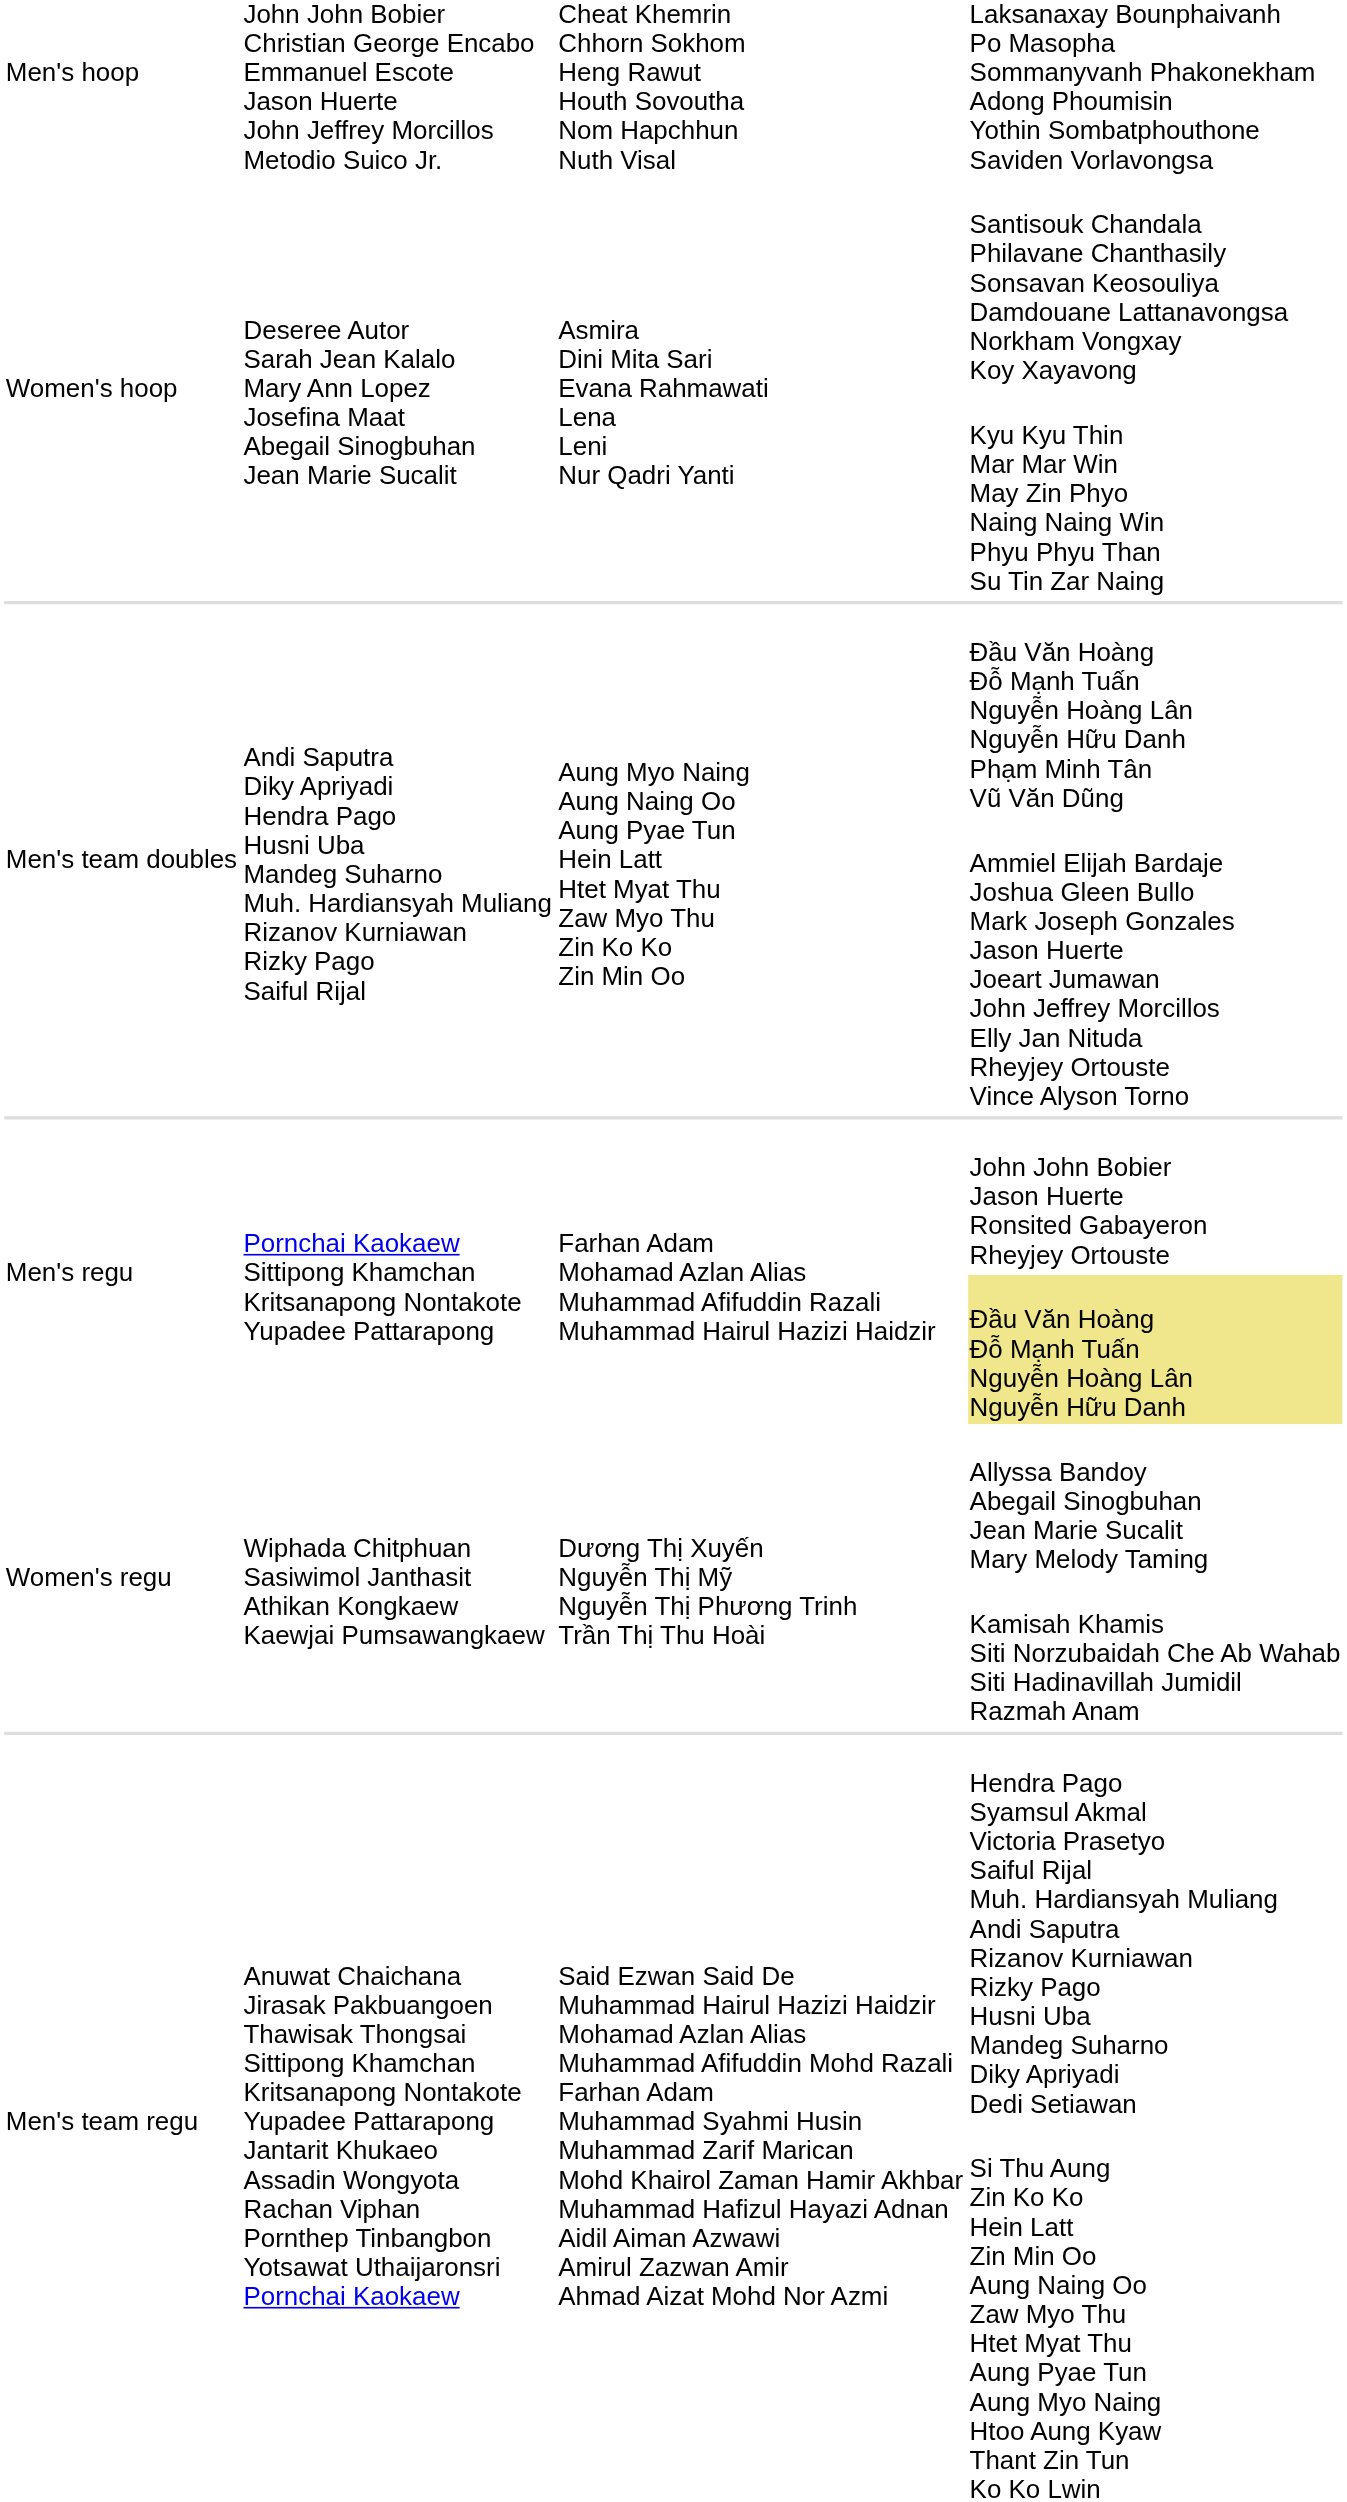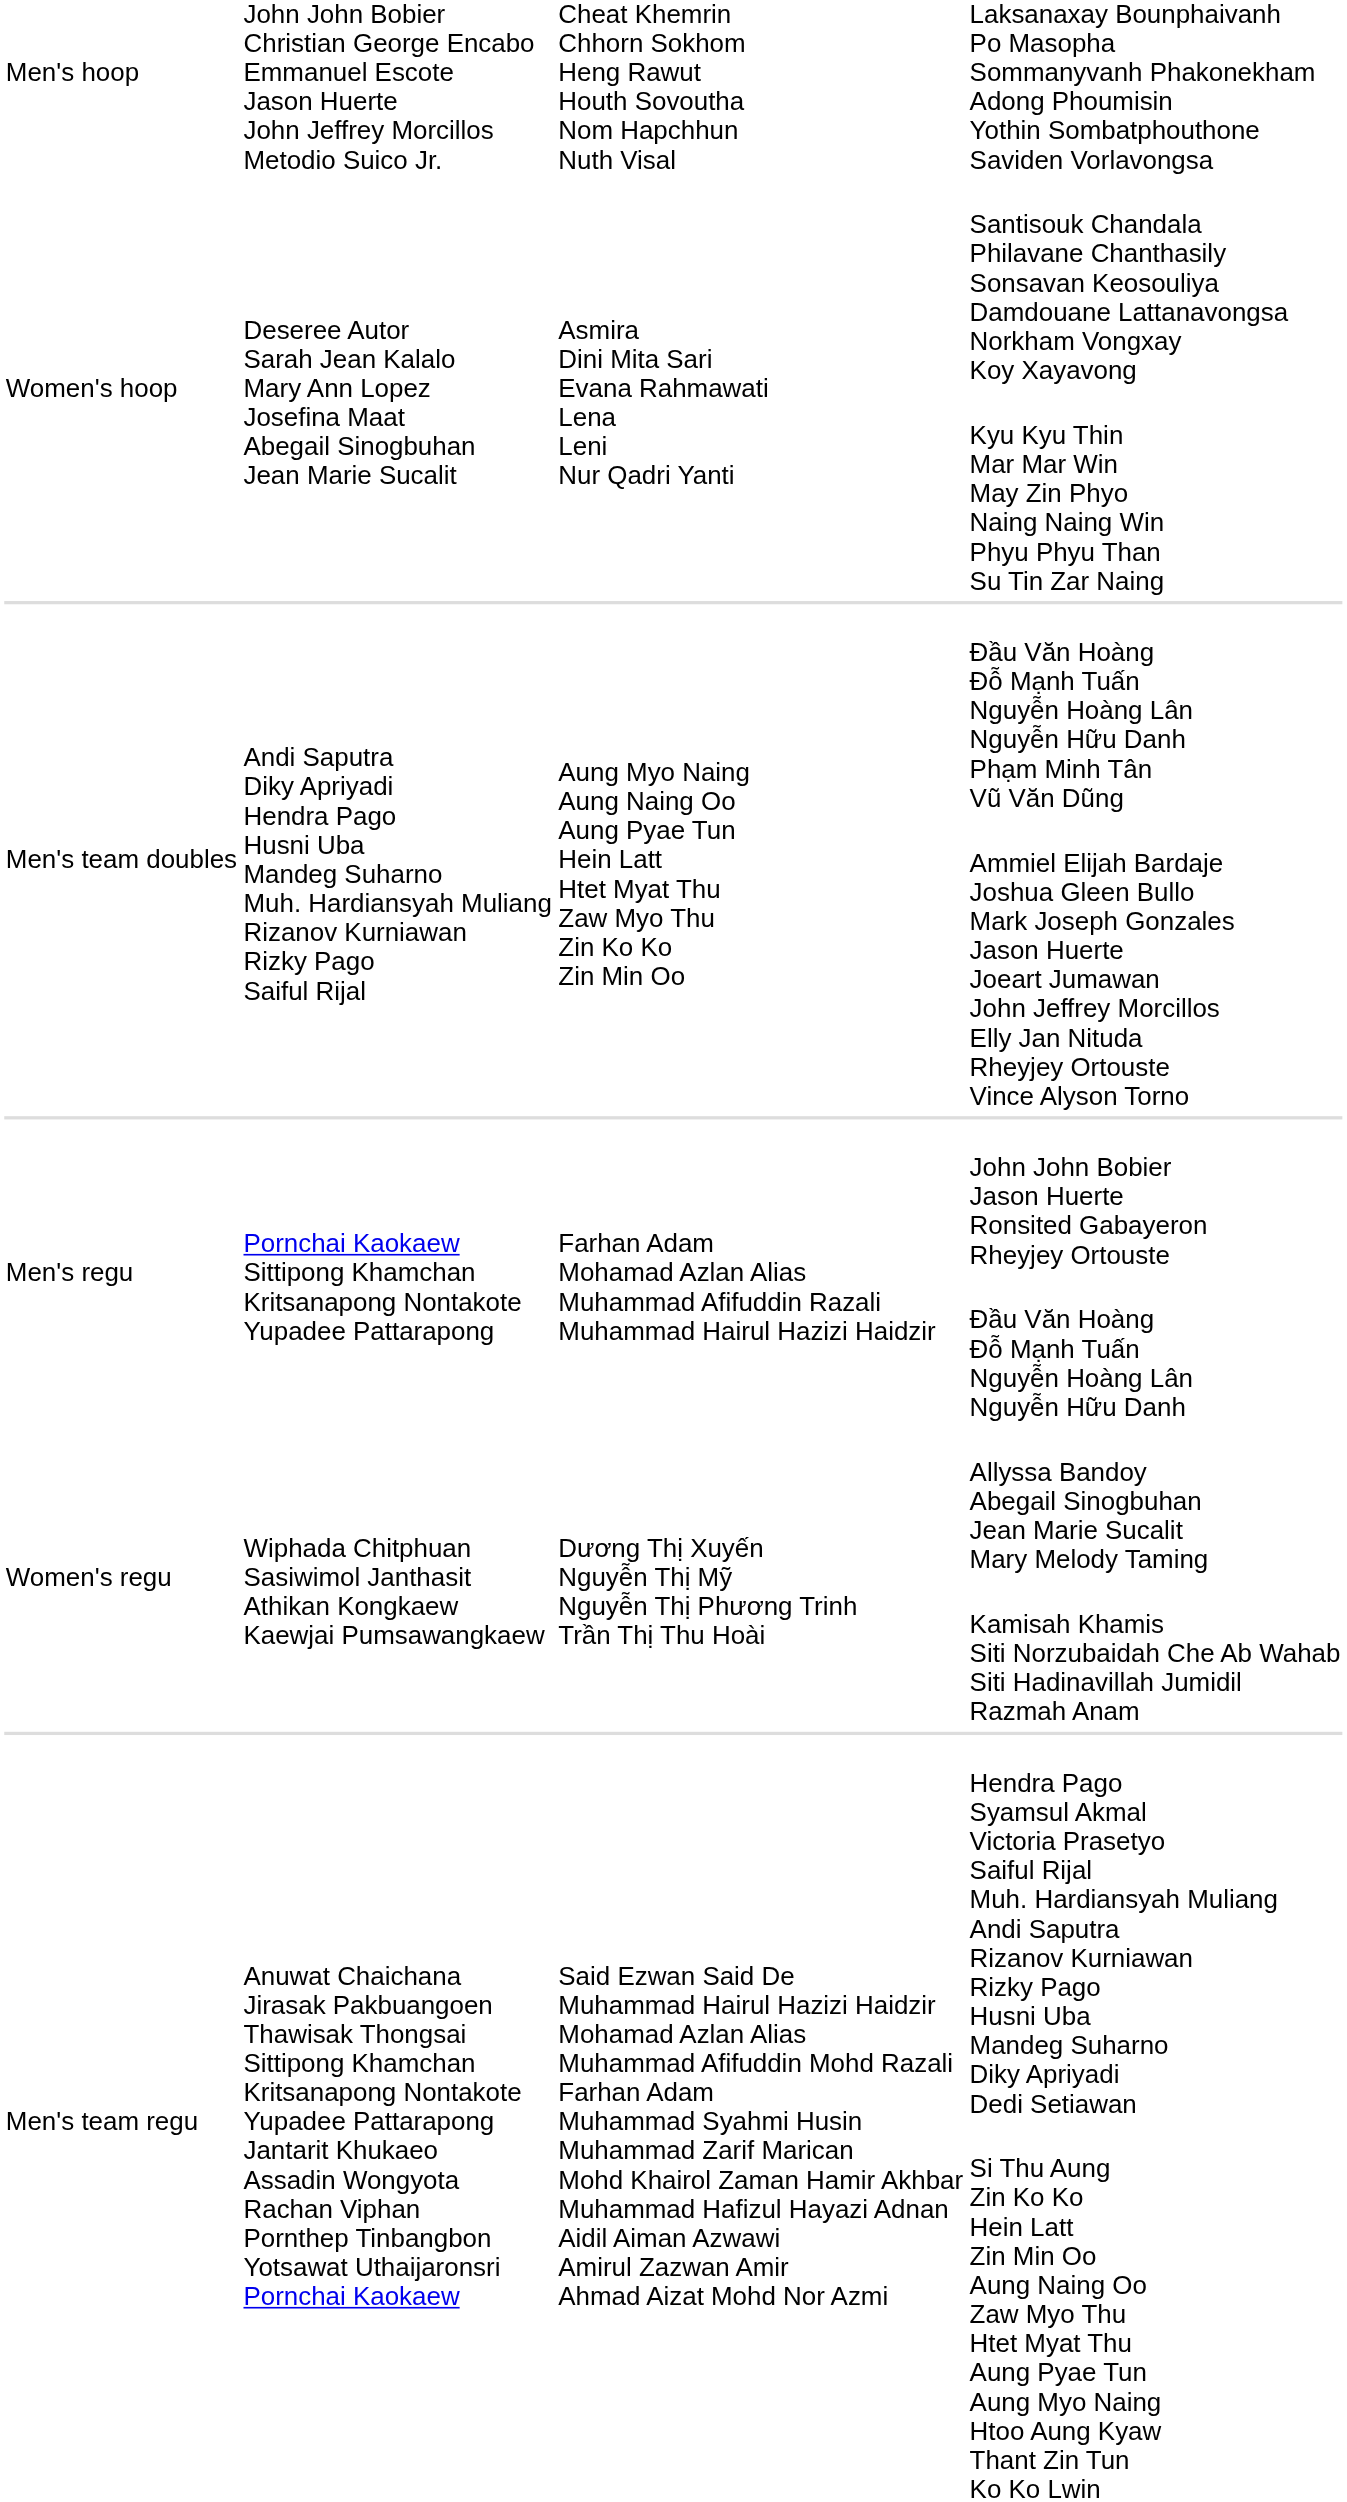(1081, 1363) khaki background -> (1081, 1363) no background
